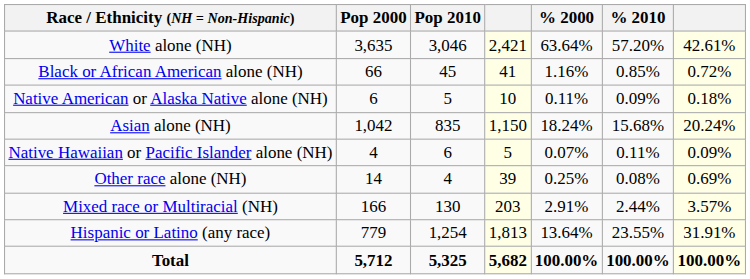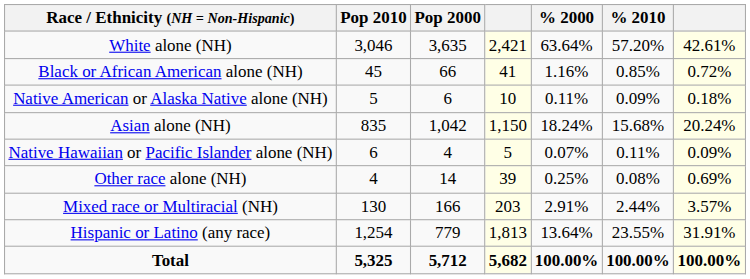columns swapped: (373, 17) <-> (448, 17)
